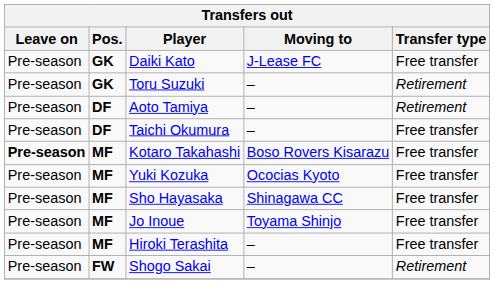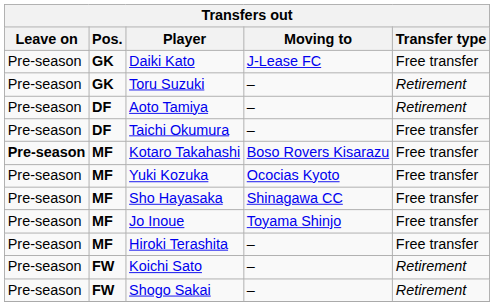+ row: (166, 267)
